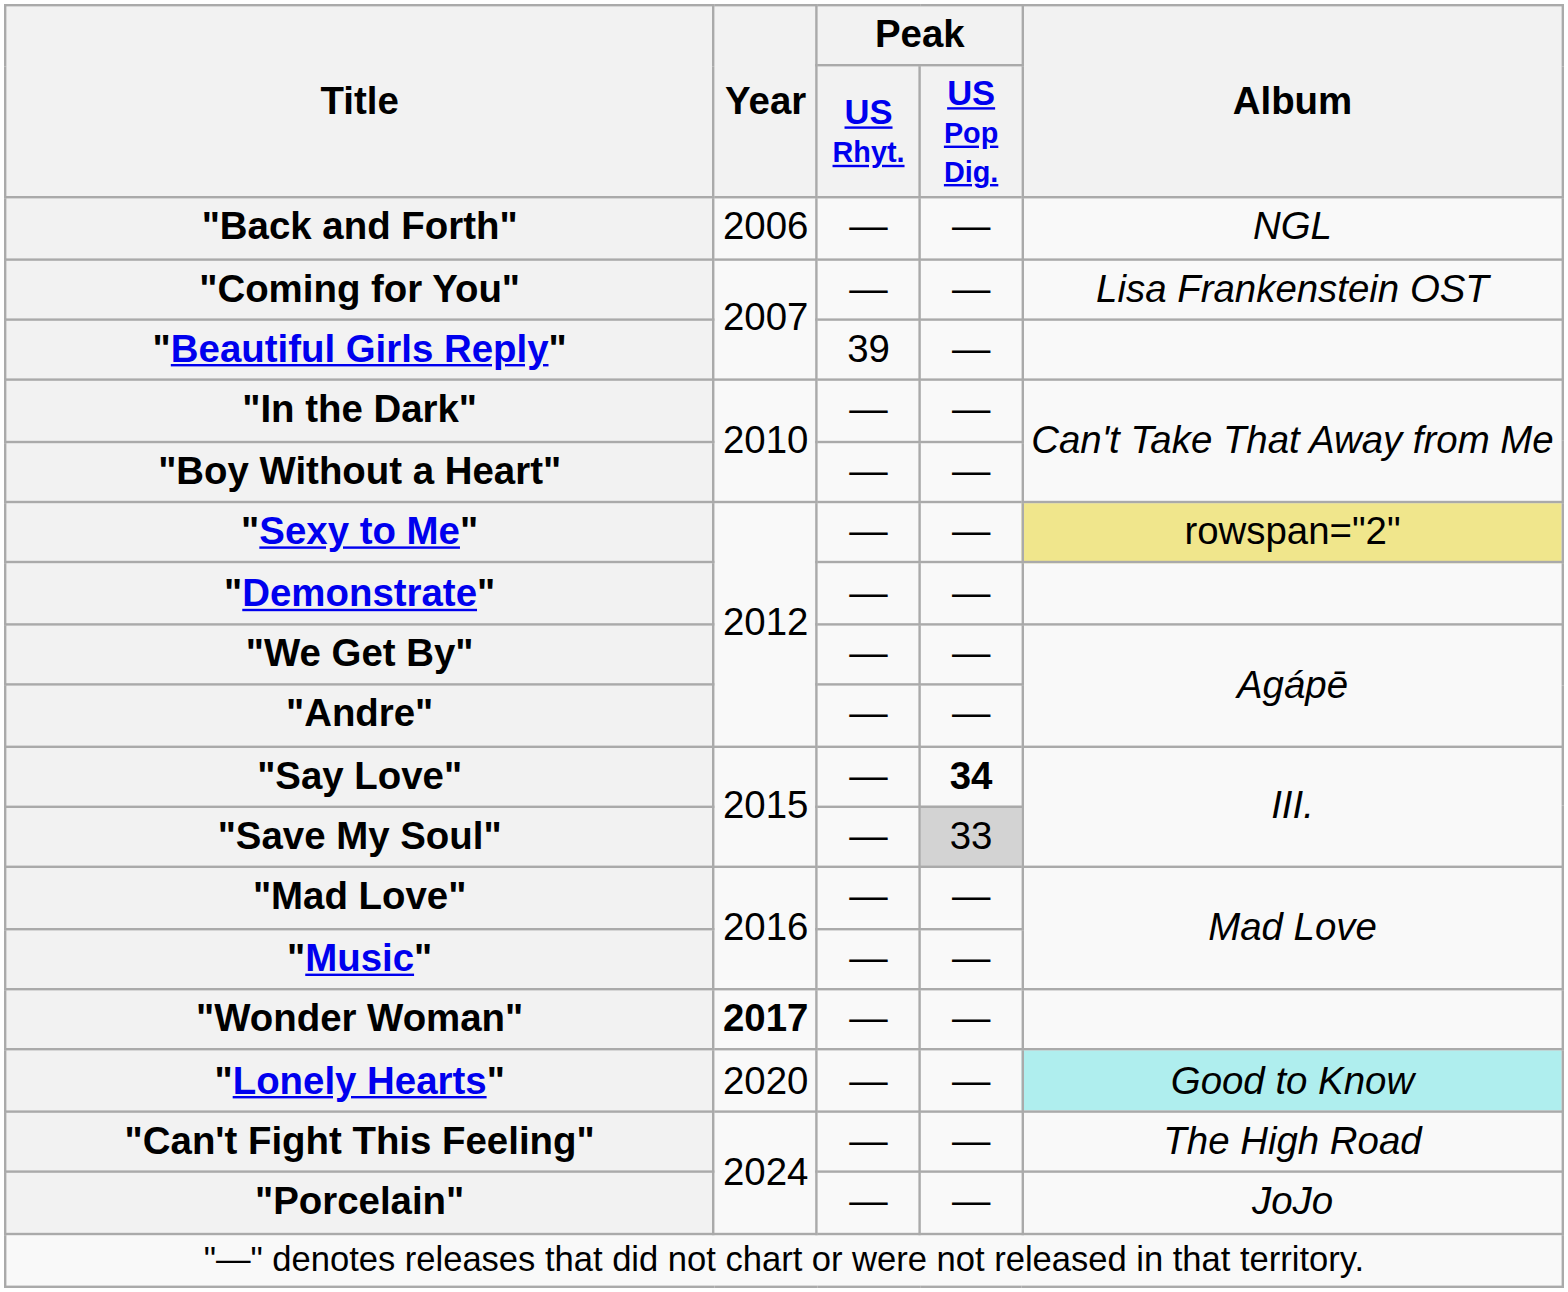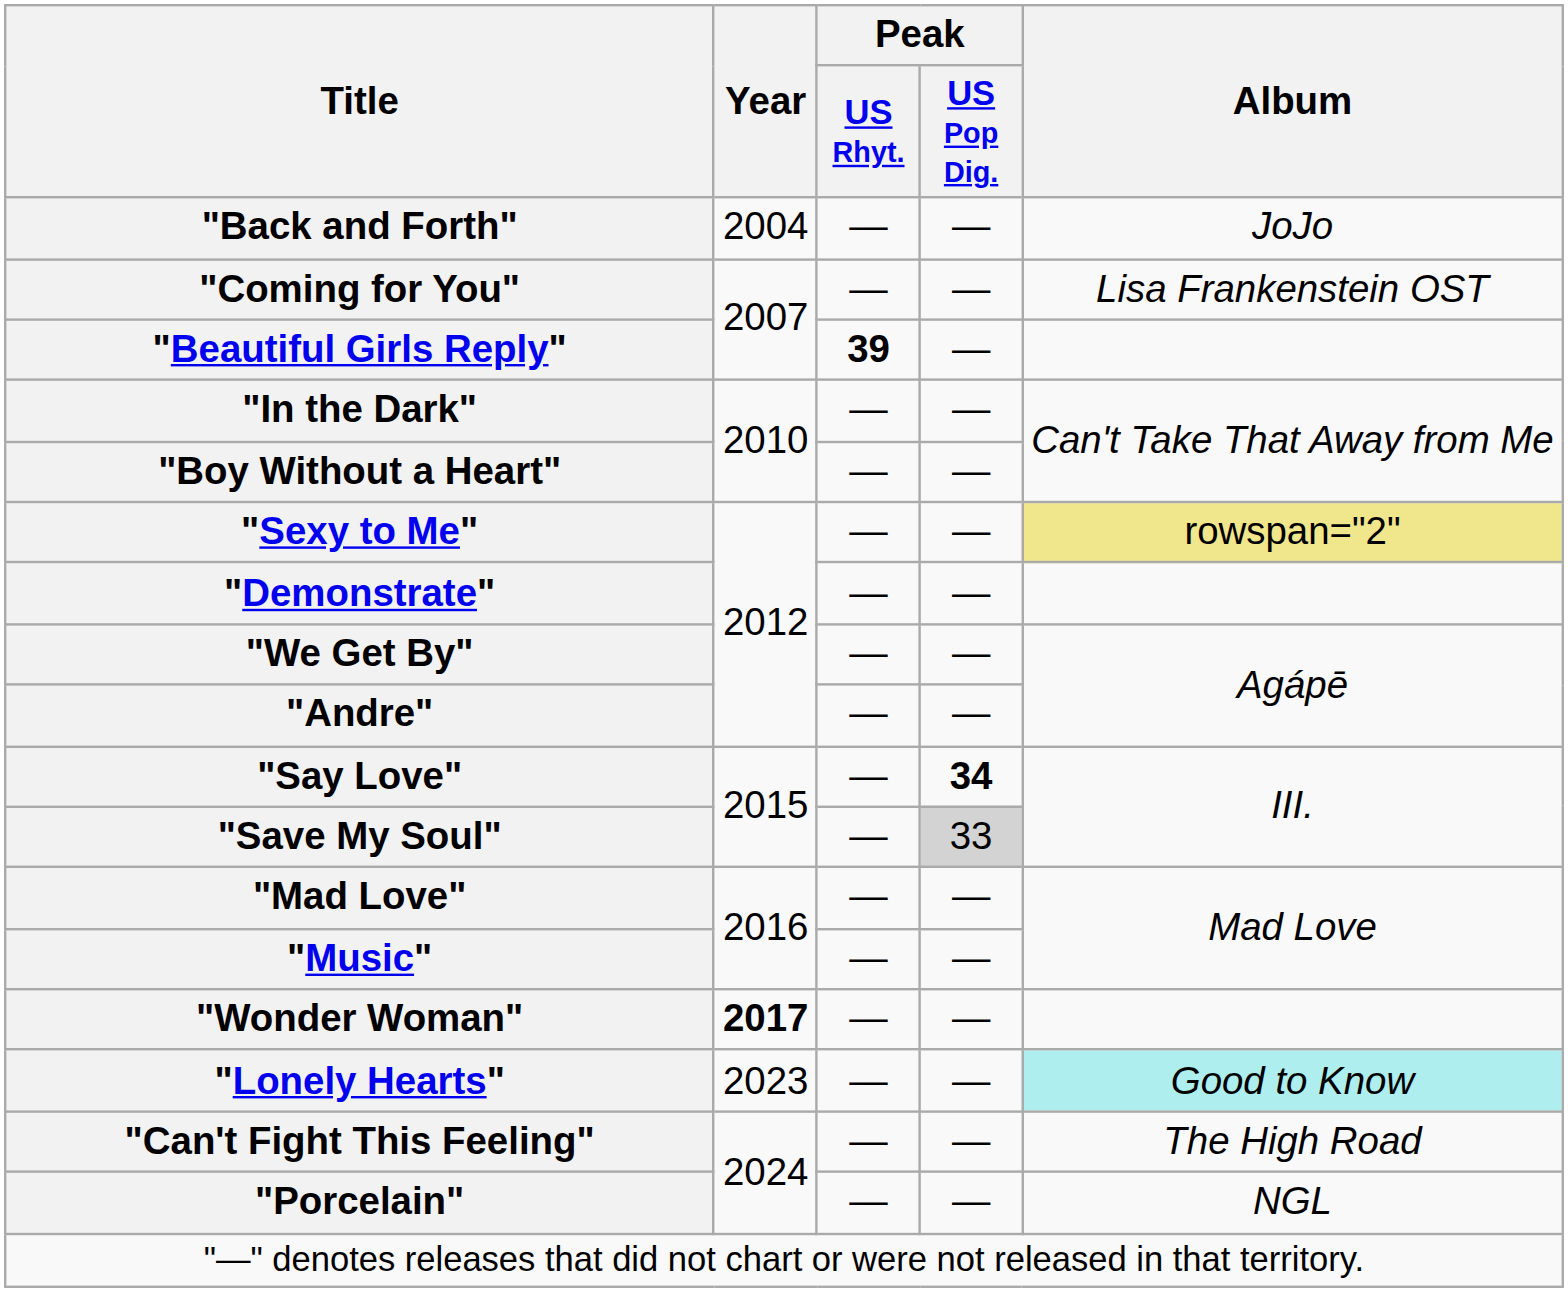(766, 227) 2006 -> (766, 227) 2004
(1292, 227) NGL -> (1292, 227) JoJo
(869, 349) normal -> (869, 349) bold
(766, 1079) 2020 -> (766, 1079) 2023
(1292, 1201) JoJo -> (1292, 1201) NGL
